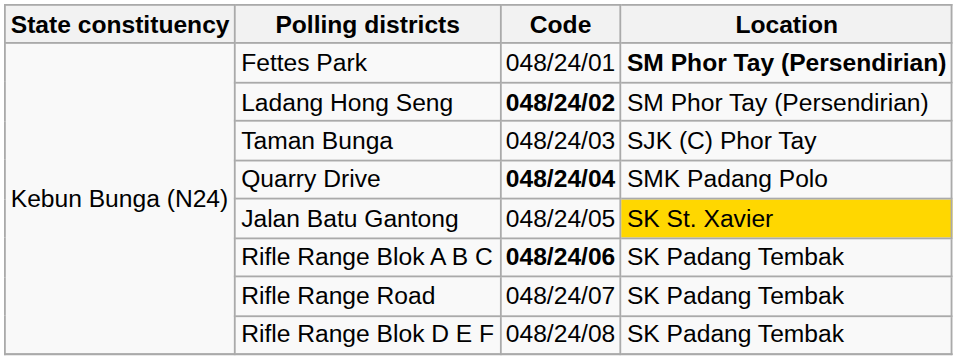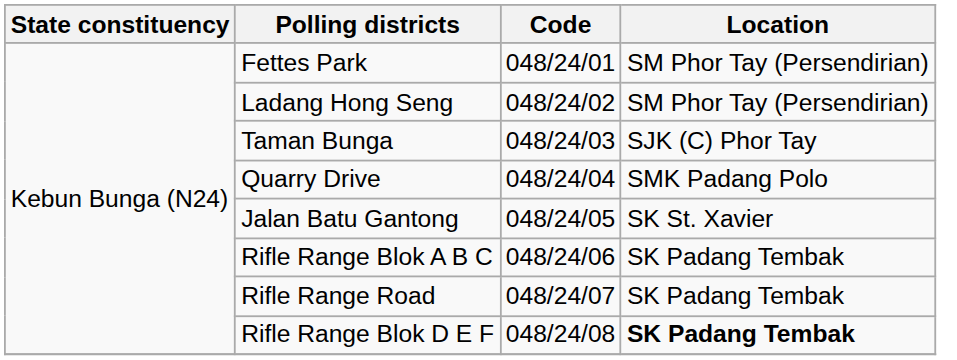(787, 63) bold -> (778, 63) normal
(561, 102) bold -> (561, 102) normal
(561, 179) bold -> (561, 179) normal
(700, 218) gold background -> (700, 218) no background
(561, 257) bold -> (561, 257) normal
(735, 334) normal -> (741, 334) bold
